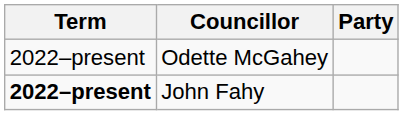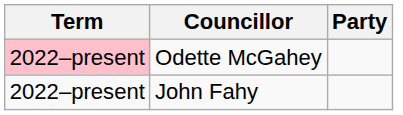(77, 57) no background -> (77, 57) pink background
(80, 92) bold -> (77, 92) normal
